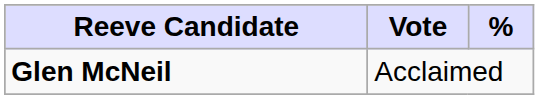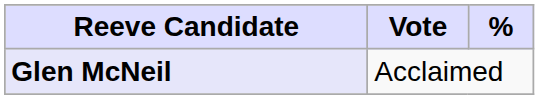(91, 71) no background -> (91, 71) lavender background
